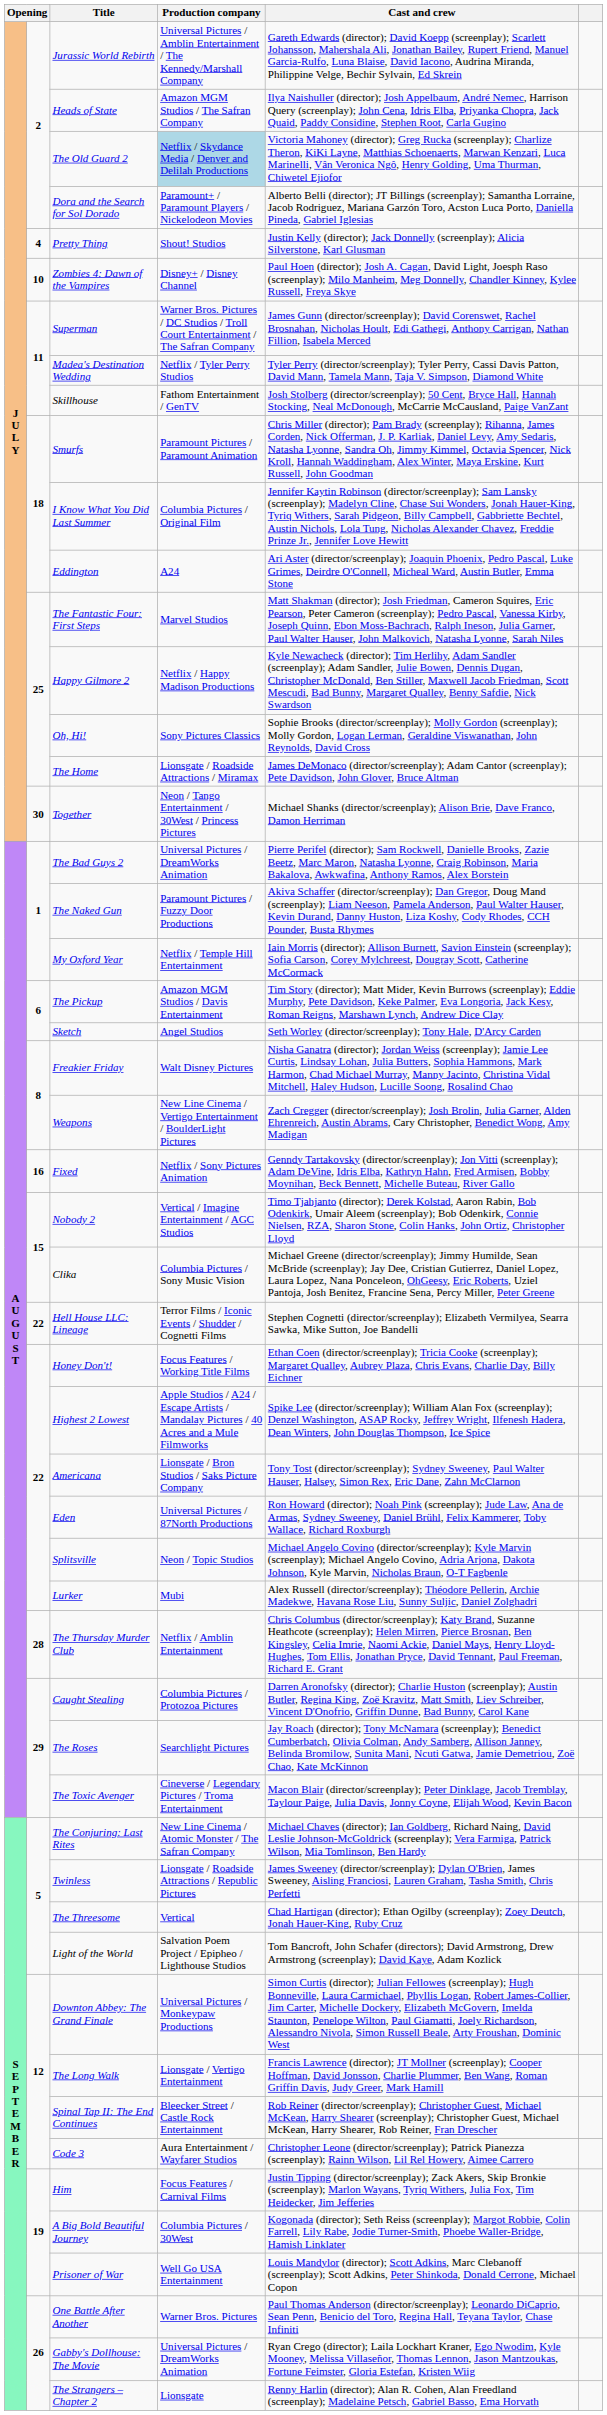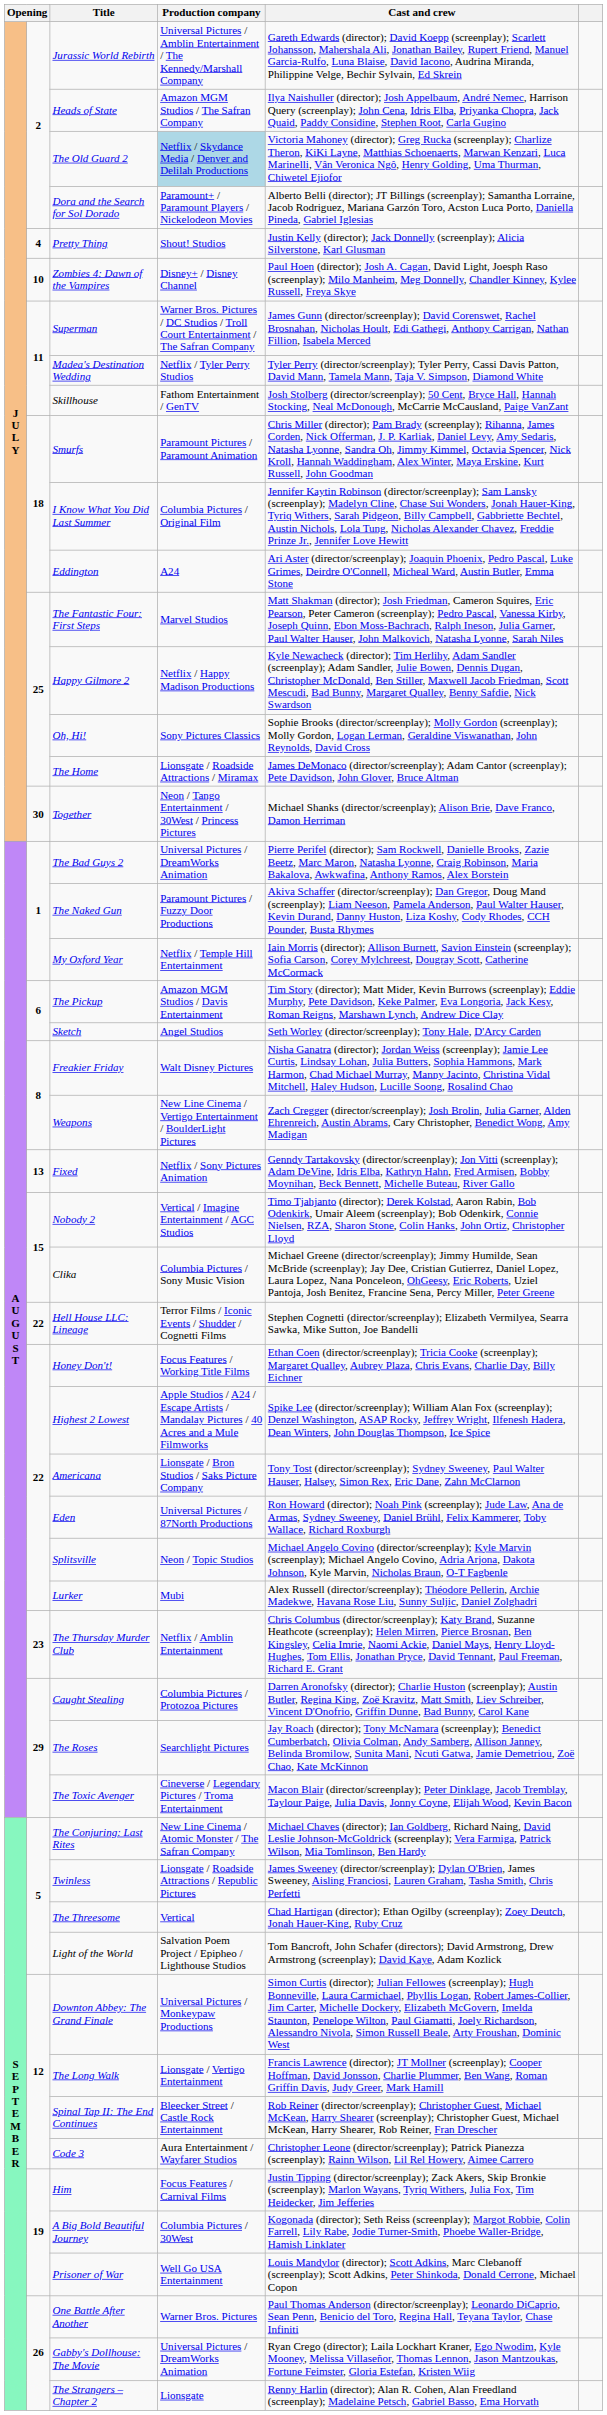(38, 1171) 16 -> (38, 1171) 13
(38, 1644) 28 -> (38, 1644) 23
